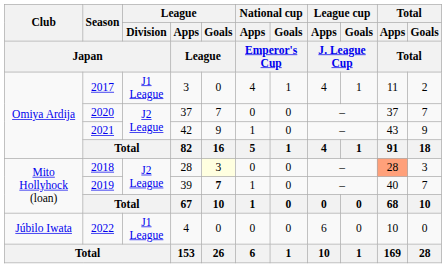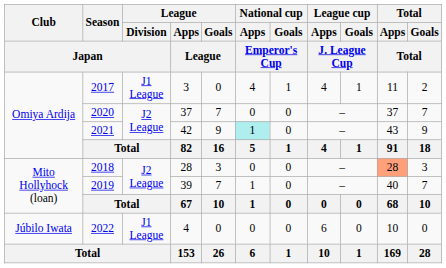(252, 130) no background -> (252, 130) paleturquoise background
(218, 167) lightyellow background -> (218, 167) no background
(218, 185) bold -> (218, 185) normal
